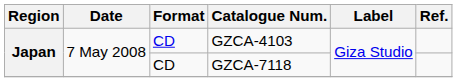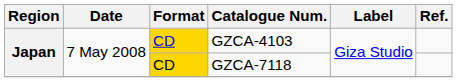(164, 40) no background -> (164, 40) gold background
(164, 64) no background -> (164, 64) gold background
